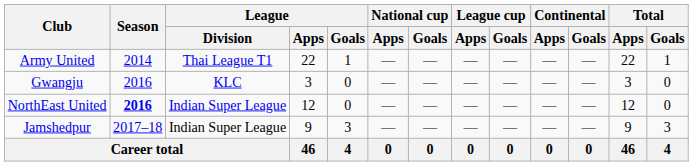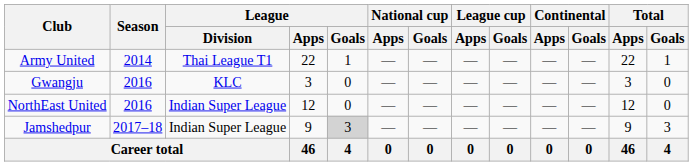(138, 104) bold -> (138, 104) normal
(348, 127) no background -> (348, 127) lightgrey background
